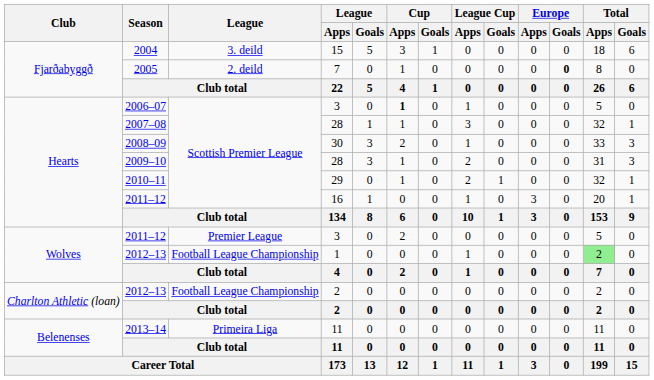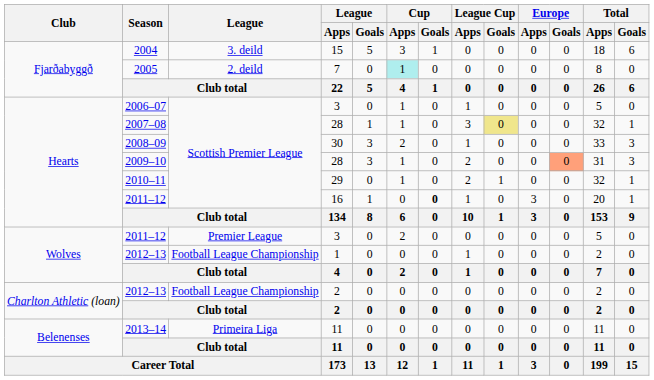(402, 69) no background -> (402, 69) paleturquoise background
(566, 69) bold -> (566, 69) normal
(402, 106) bold -> (402, 106) normal
(501, 124) no background -> (501, 124) khaki background
(566, 161) no background -> (566, 161) lightsalmon background
(435, 198) normal -> (435, 198) bold
(599, 254) lightgreen background -> (599, 254) no background
